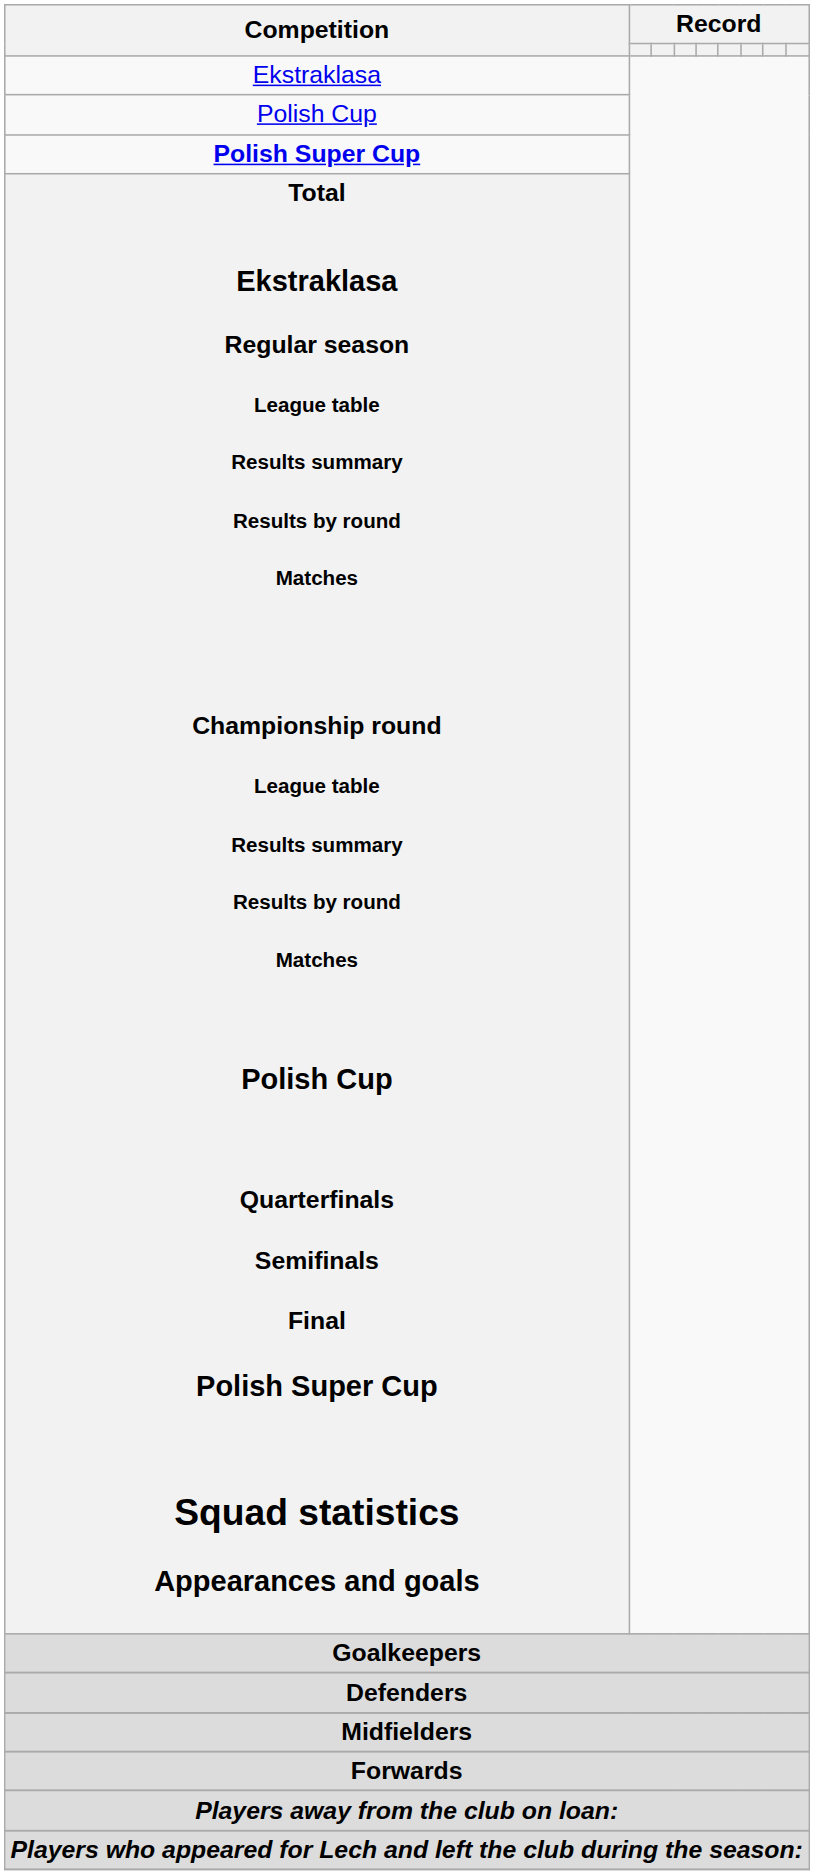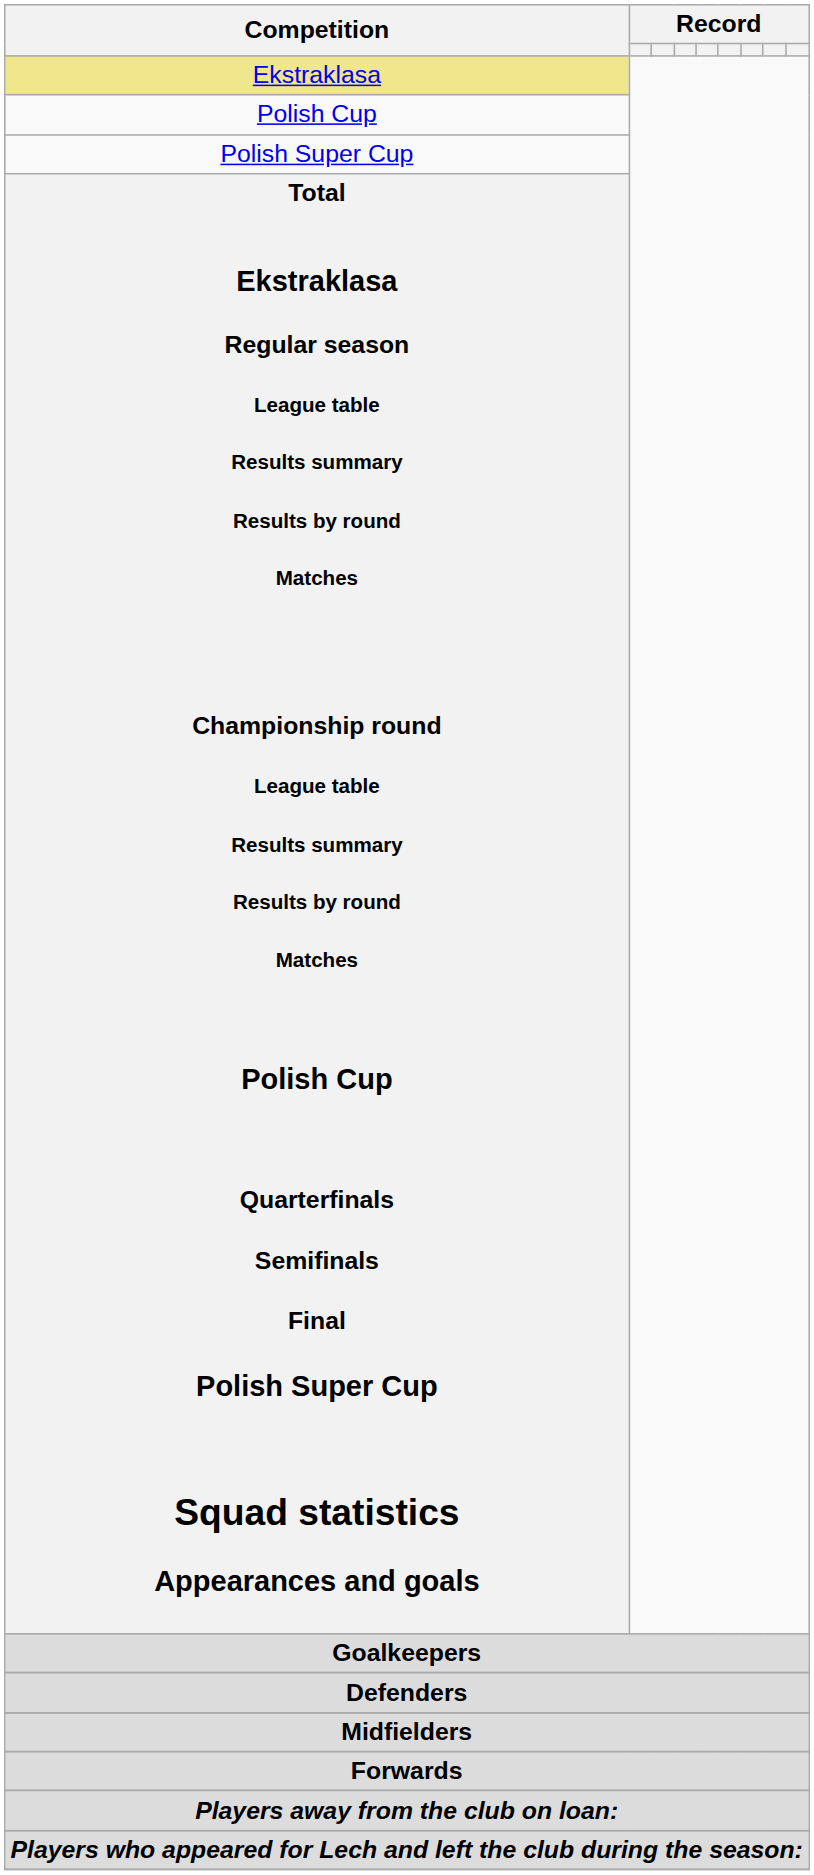(317, 74) no background -> (317, 74) khaki background
(317, 153) bold -> (317, 153) normal
